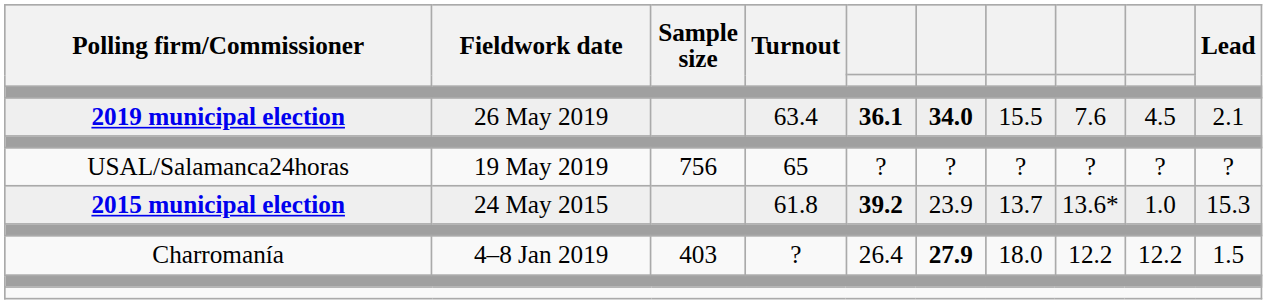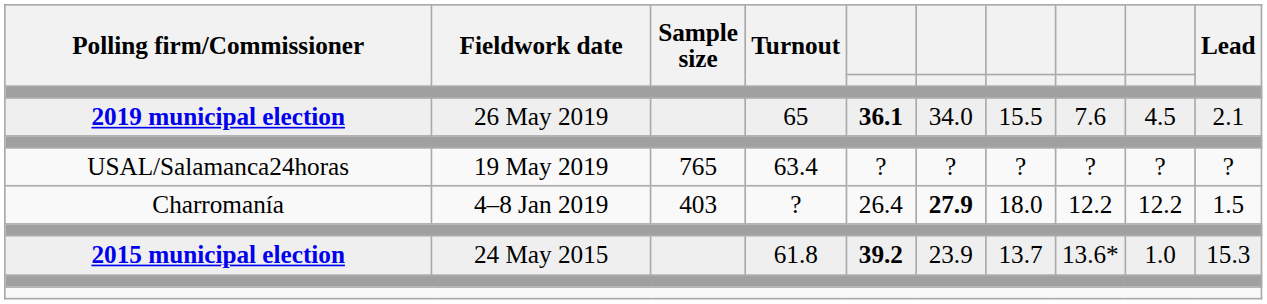(796, 116) 63.4 -> (796, 116) 65
(951, 116) bold -> (951, 116) normal
(698, 167) 756 -> (698, 167) 765
(796, 167) 65 -> (796, 167) 63.4
rows swapped: (218, 255) <-> (218, 205)
